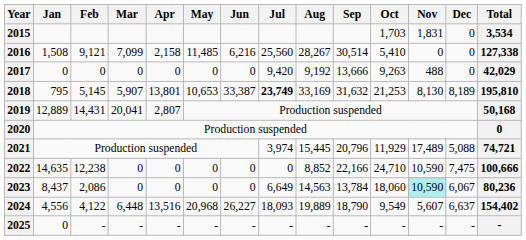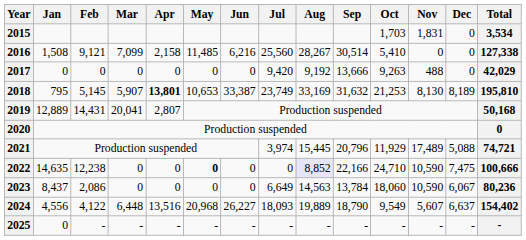(165, 91) normal -> (165, 91) bold
(277, 91) bold -> (277, 91) normal
(215, 168) normal -> (215, 168) bold
(318, 168) no background -> (318, 168) lavender background
(427, 187) paleturquoise background -> (427, 187) no background
